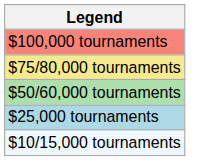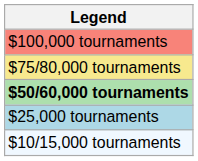(95, 92) normal -> (99, 92) bold
